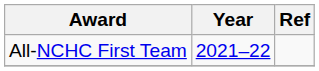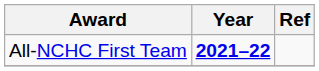(233, 50) normal -> (233, 50) bold
